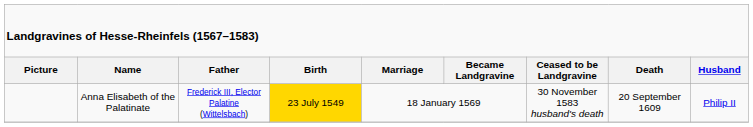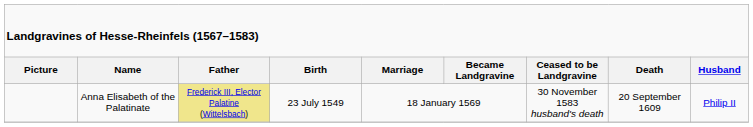(224, 103) no background -> (224, 103) khaki background
(316, 103) gold background -> (316, 103) no background
